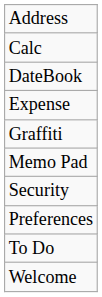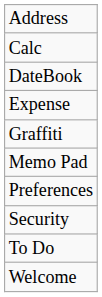(39, 190) Security -> (51, 190) Preferences
(51, 219) Preferences -> (39, 219) Security
